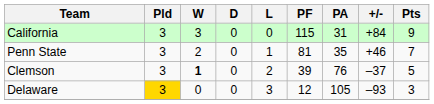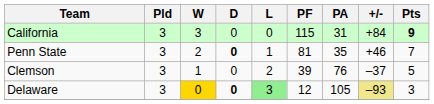(411, 33) normal -> (411, 33) bold
(234, 52) normal -> (234, 52) bold
(198, 71) bold -> (198, 71) normal
(163, 90) gold background -> (163, 90) no background
(198, 90) no background -> (198, 90) gold background
(234, 90) normal -> (234, 90) bold
(269, 90) no background -> (269, 90) lightgreen background
(376, 90) no background -> (376, 90) khaki background
